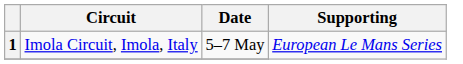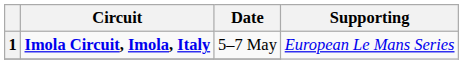(111, 44) normal -> (117, 44) bold
